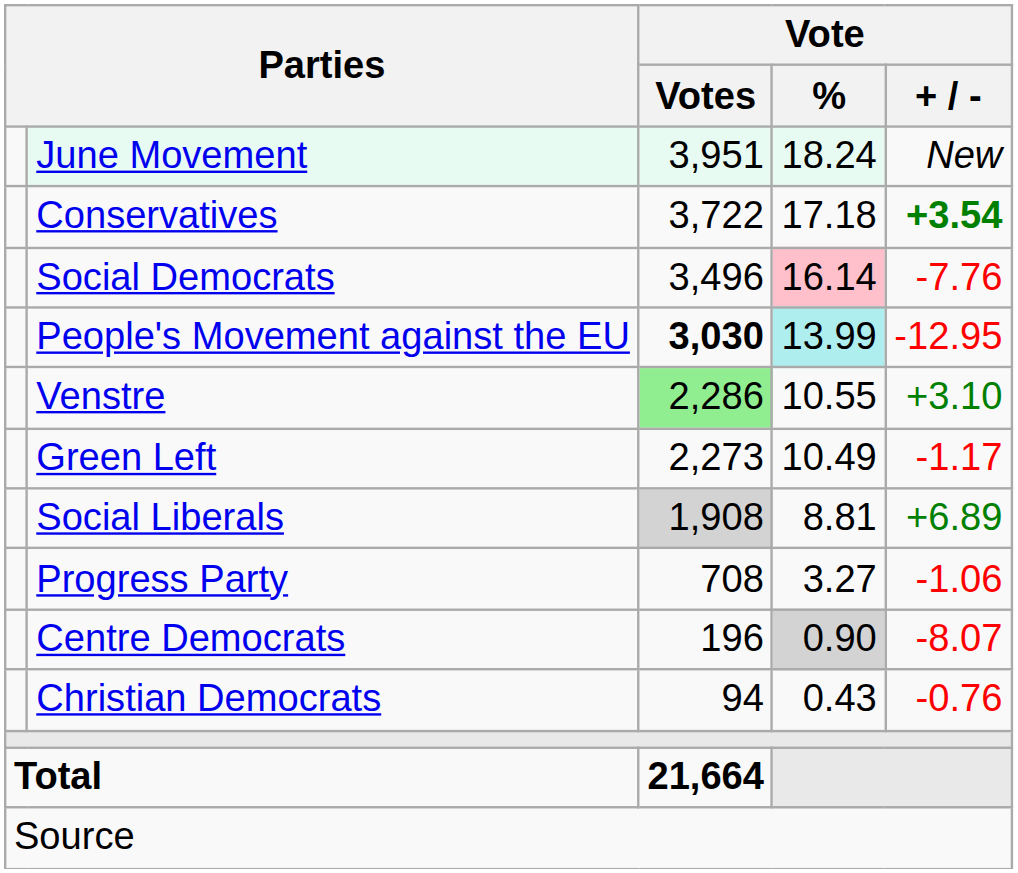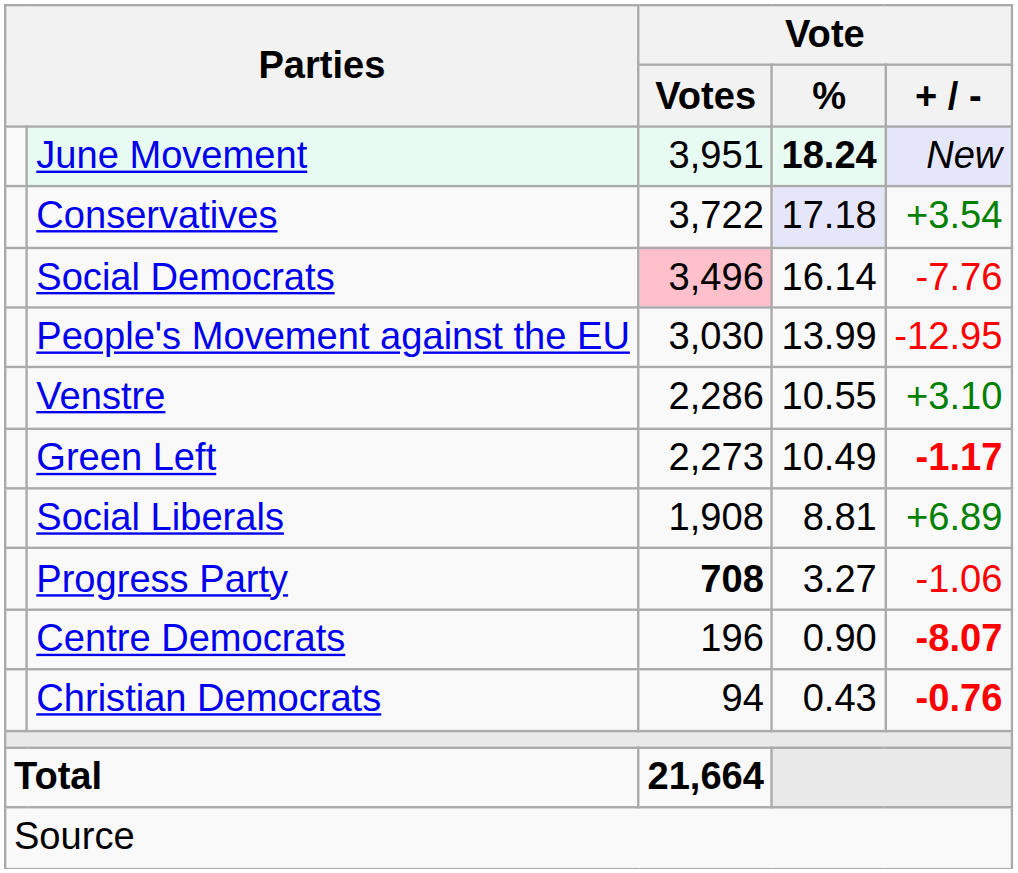(829, 155) normal -> (829, 155) bold
(964, 155) no background -> (964, 155) lavender background
(829, 215) no background -> (829, 215) lavender background
(954, 215) bold -> (954, 215) normal
(716, 276) no background -> (716, 276) pink background
(829, 276) pink background -> (829, 276) no background
(716, 336) bold -> (716, 336) normal
(829, 336) paleturquoise background -> (829, 336) no background
(716, 397) lightgreen background -> (716, 397) no background
(959, 457) normal -> (959, 457) bold
(716, 517) lightgrey background -> (716, 517) no background
(732, 578) normal -> (732, 578) bold
(840, 638) lightgrey background -> (840, 638) no background
(959, 638) normal -> (959, 638) bold
(959, 699) normal -> (959, 699) bold
